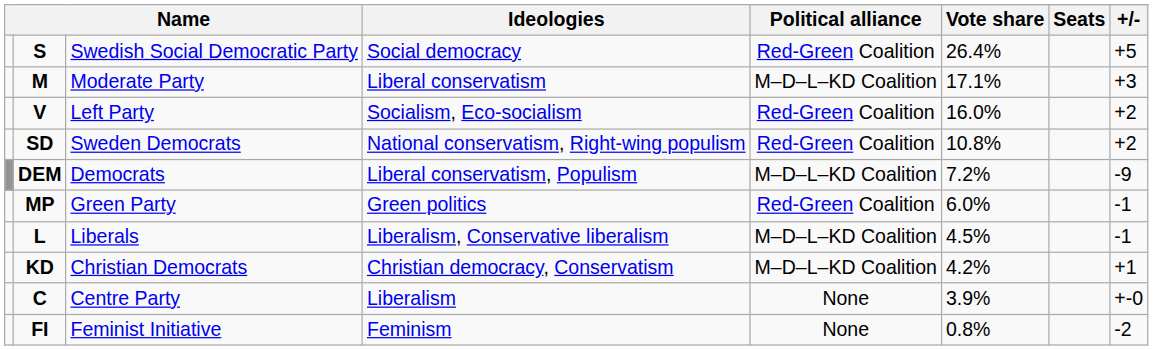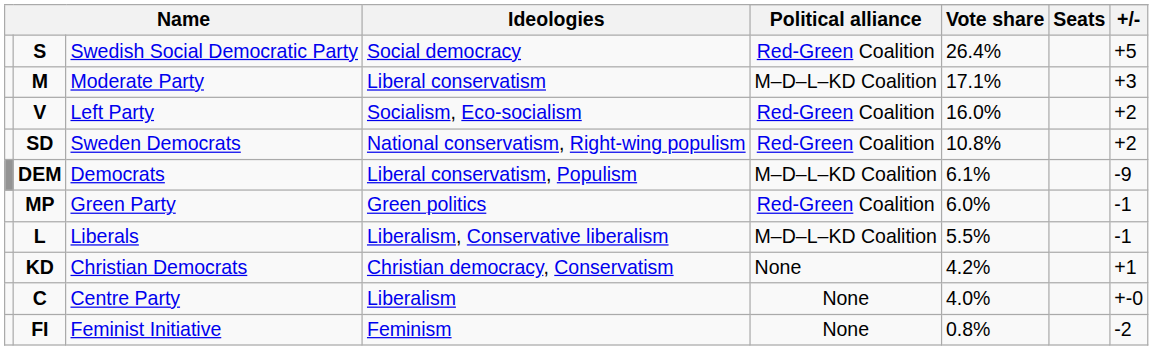(968, 174) 7.2% -> (968, 174) 6.1%
(968, 236) 4.5% -> (968, 236) 5.5%
(846, 267) M–D–L–KD Coalition -> (778, 267) None
(968, 298) 3.9% -> (968, 298) 4.0%
